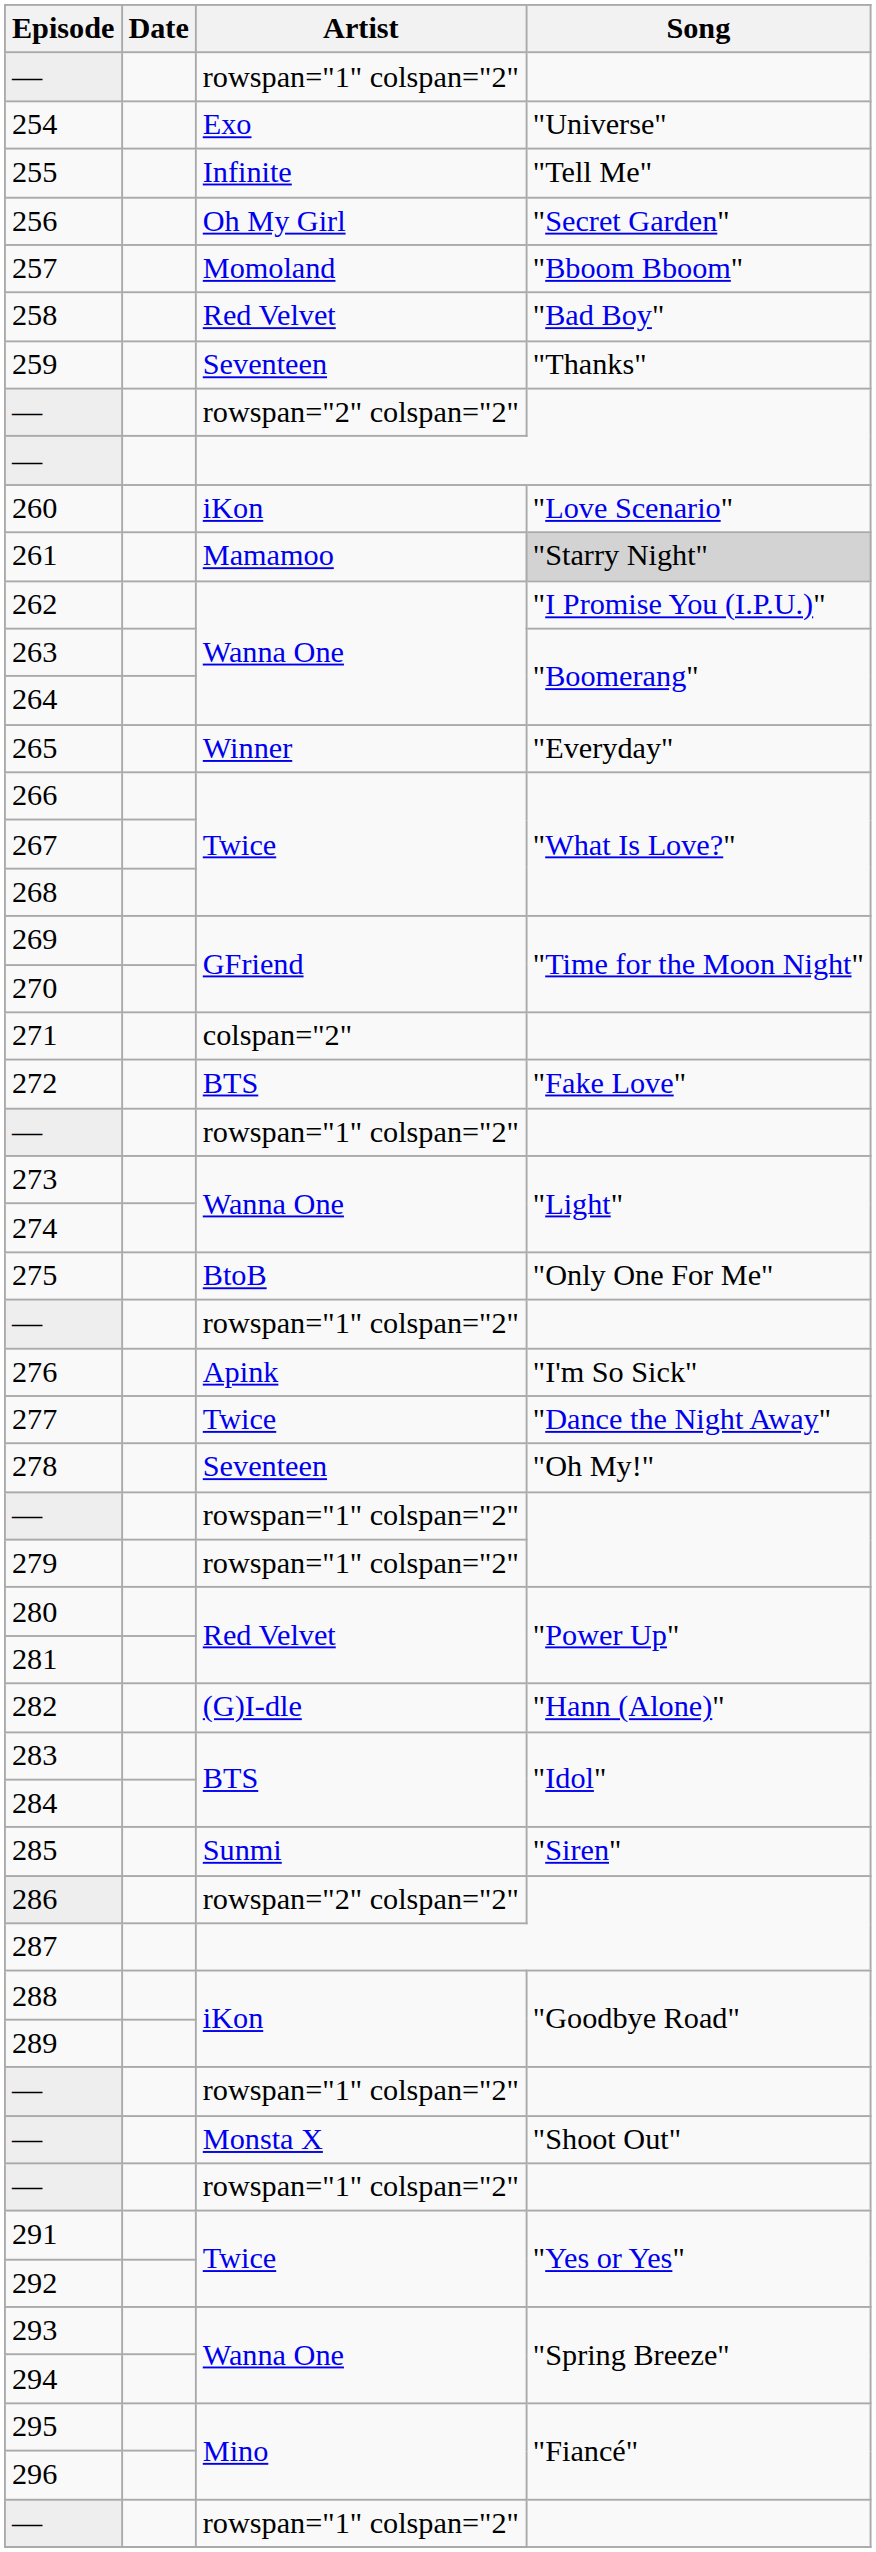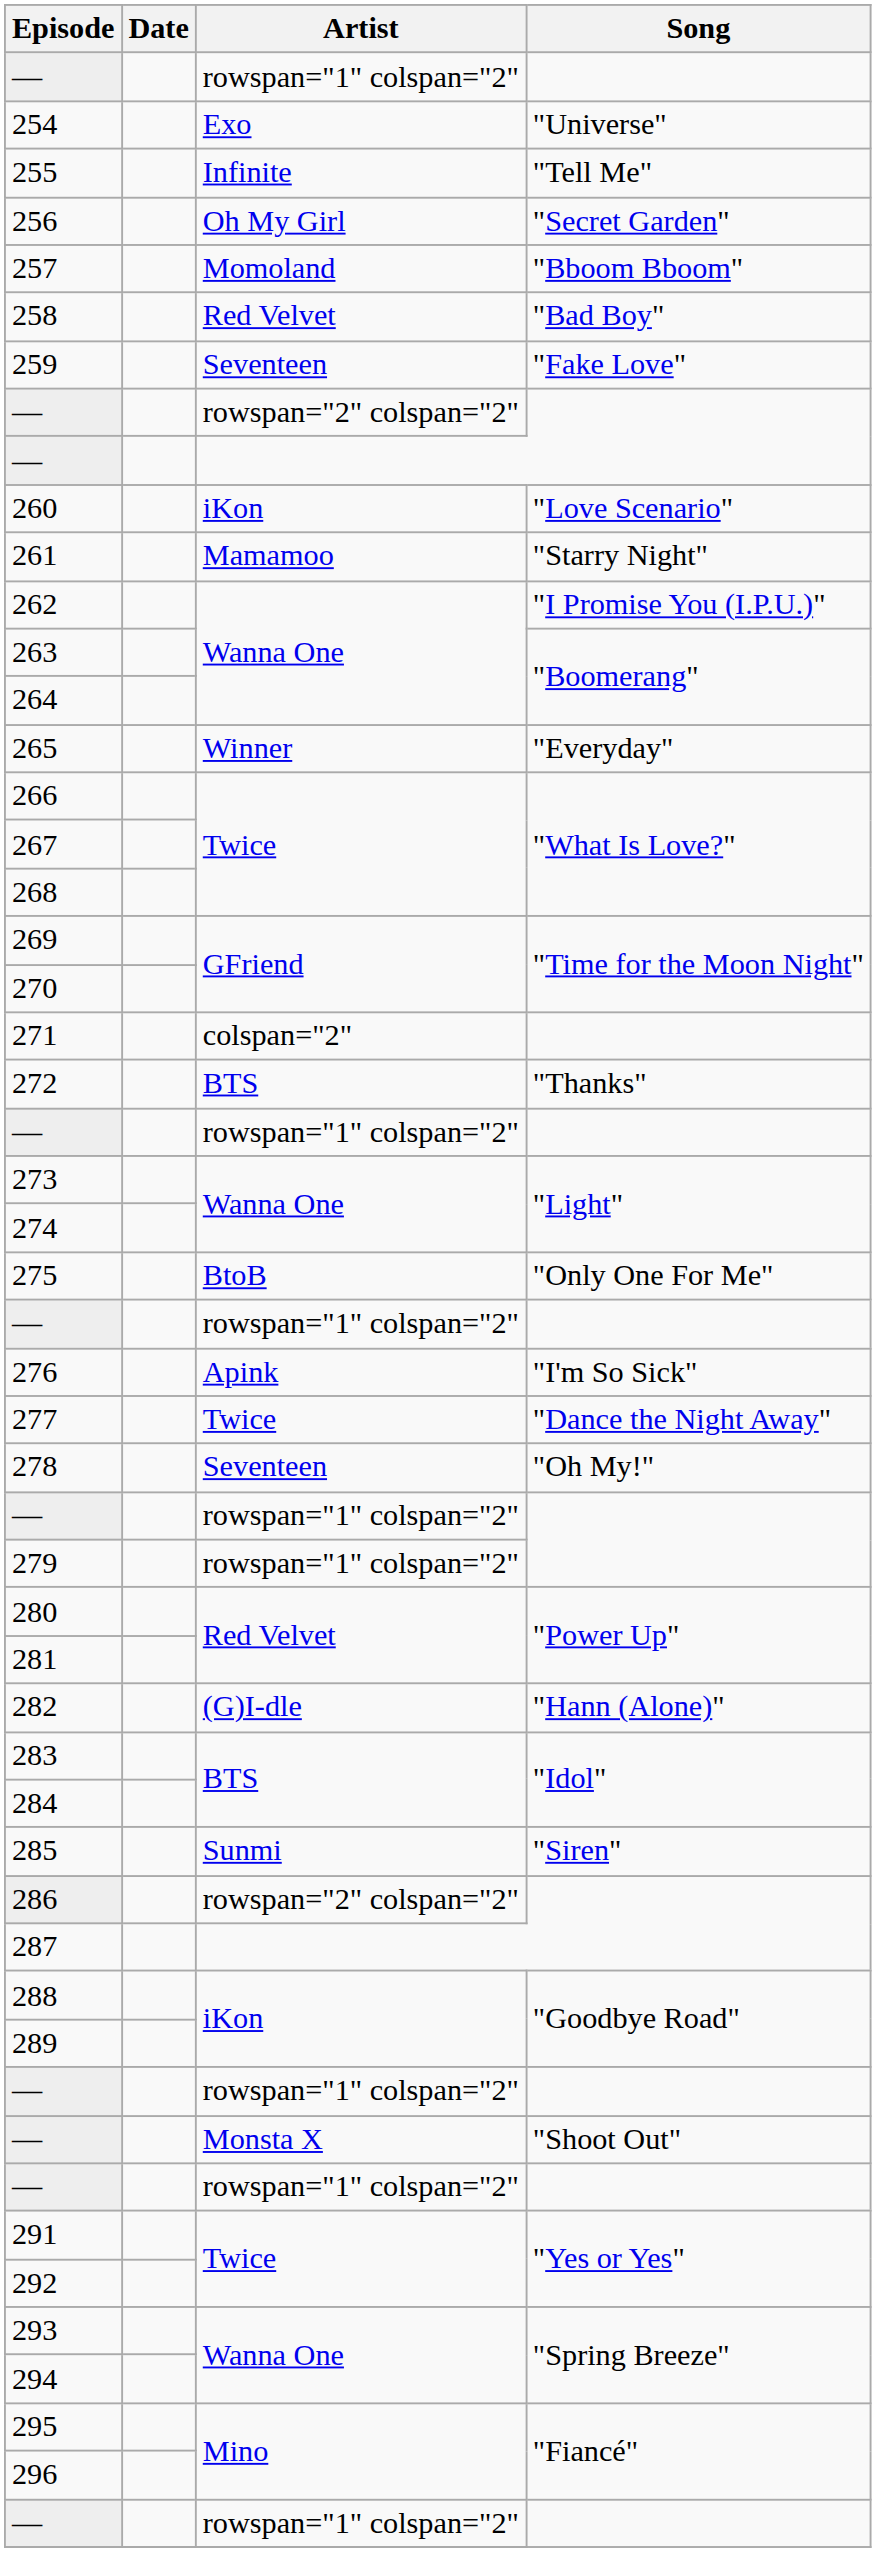(590, 364) "Thanks" -> (609, 364) "Fake Love"
(620, 556) lightgrey background -> (620, 556) no background
(609, 1083) "Fake Love" -> (590, 1083) "Thanks"
